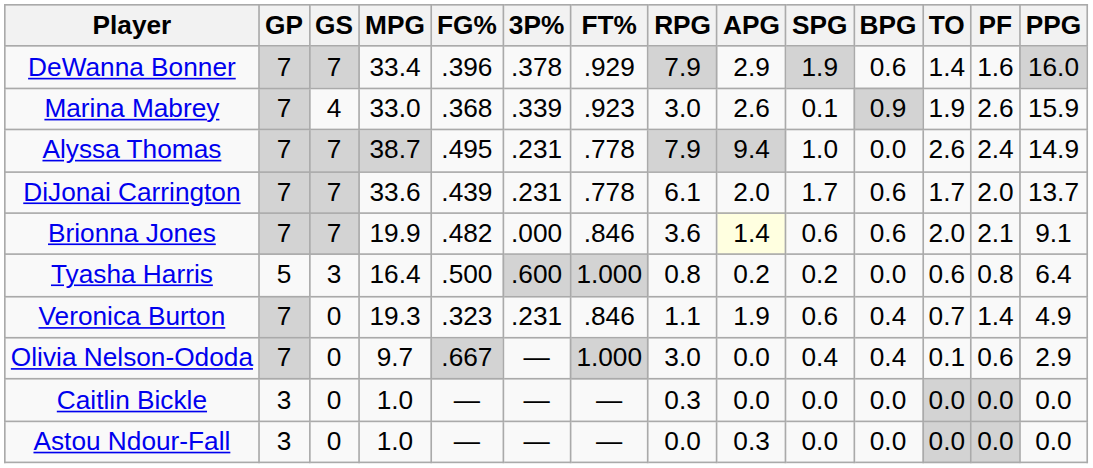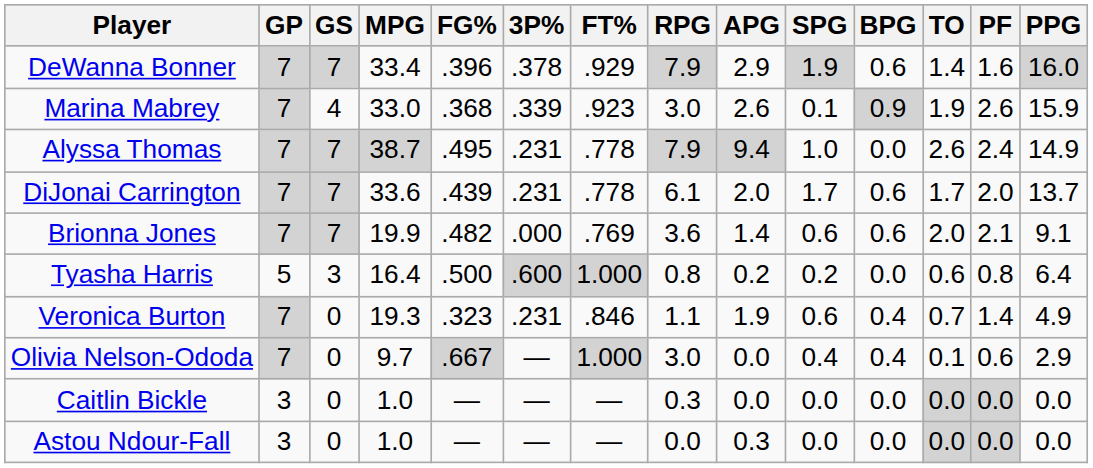(609, 233) .846 -> (609, 233) .769
(752, 233) lightyellow background -> (752, 233) no background
